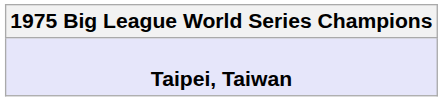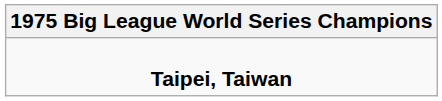(221, 78) lavender background -> (221, 78) no background
